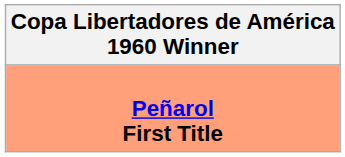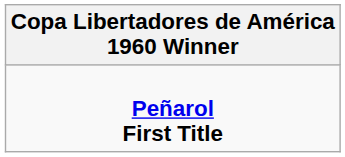(173, 120) lightsalmon background -> (173, 120) no background
